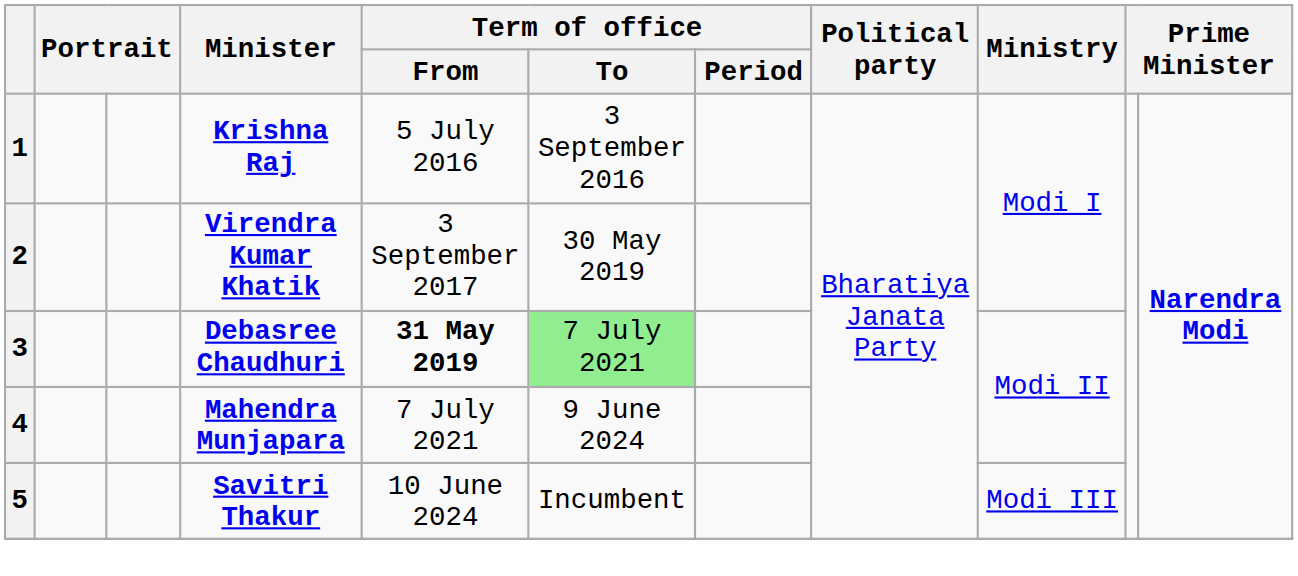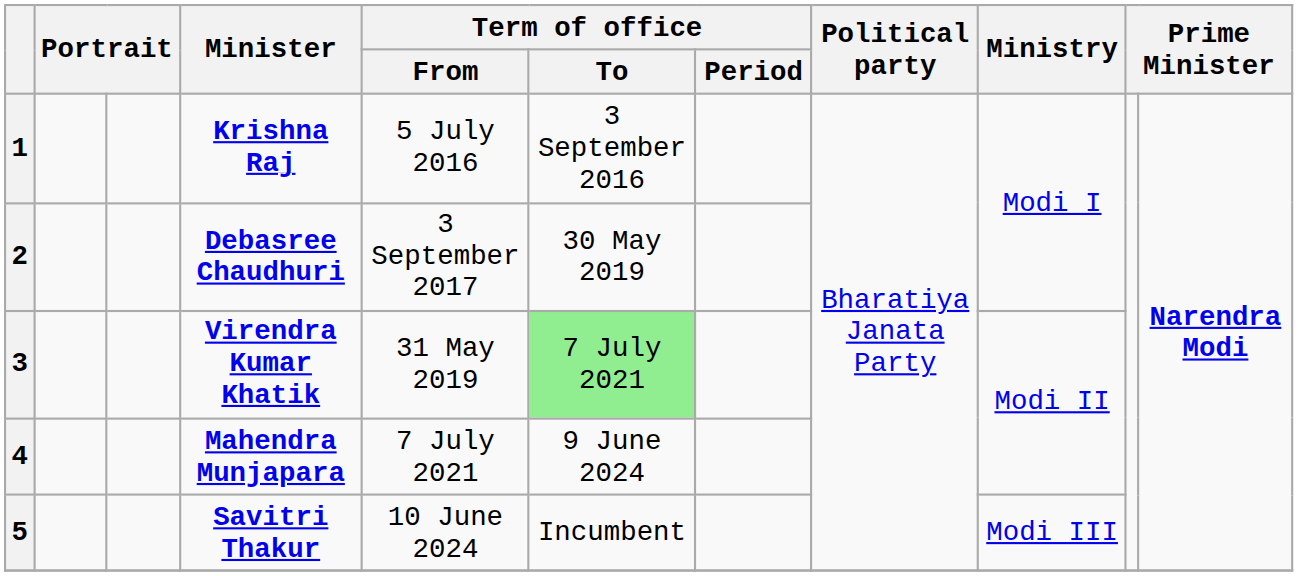(271, 256) Virendra Kumar Khatik -> (271, 256) Debasree Chaudhuri
(271, 349) Debasree Chaudhuri -> (271, 364) Virendra Kumar Khatik
(445, 349) bold -> (445, 364) normal
